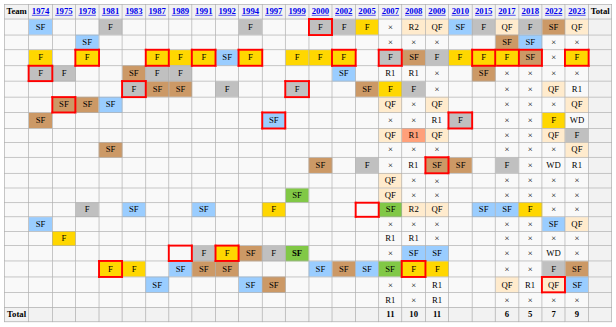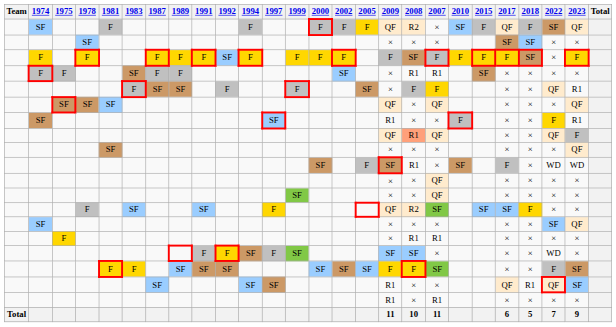columns swapped: (390, 11) <-> (437, 11)
(577, 120) WD -> (577, 120) R1
(577, 165) R1 -> (577, 165) WD
(297, 253) bold -> (297, 253) normal
